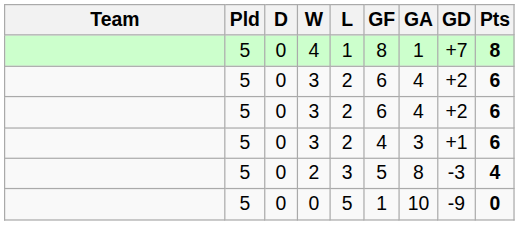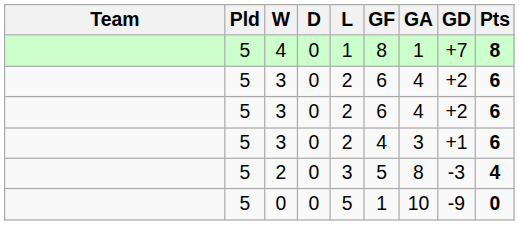columns swapped: (314, 19) <-> (281, 19)
